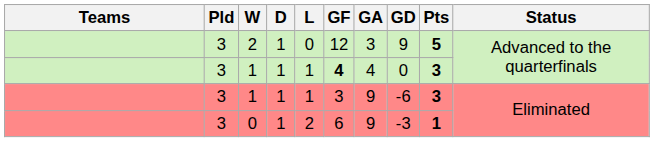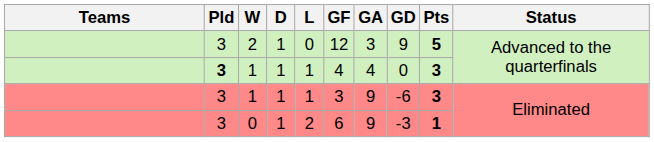(221, 70) normal -> (221, 70) bold
(339, 70) bold -> (339, 70) normal
